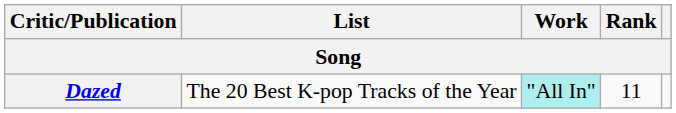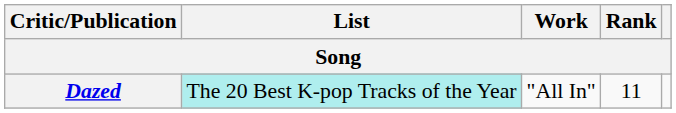(352, 90) no background -> (352, 90) paleturquoise background
(561, 90) paleturquoise background -> (561, 90) no background
